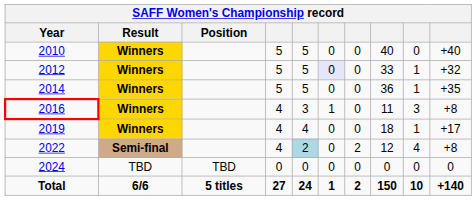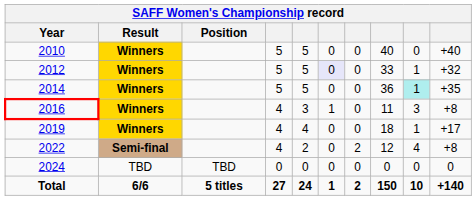(417, 89) no background -> (417, 89) paleturquoise background
(305, 148) lightblue background -> (305, 148) no background
